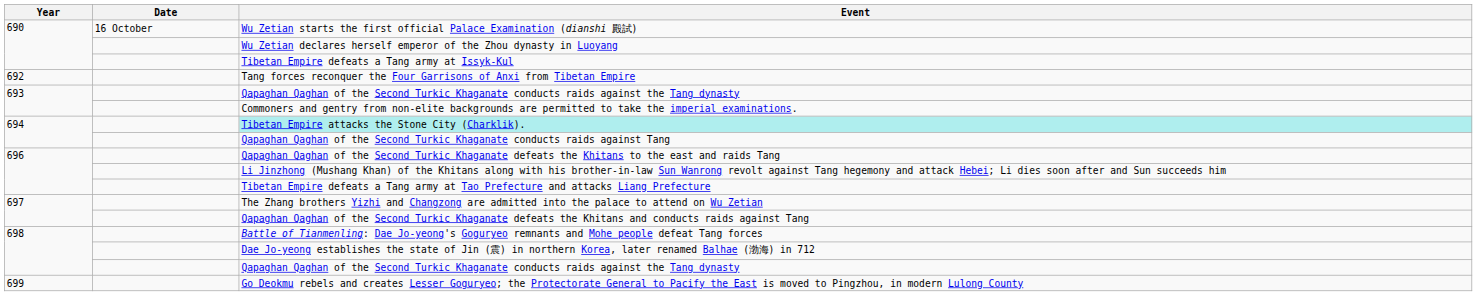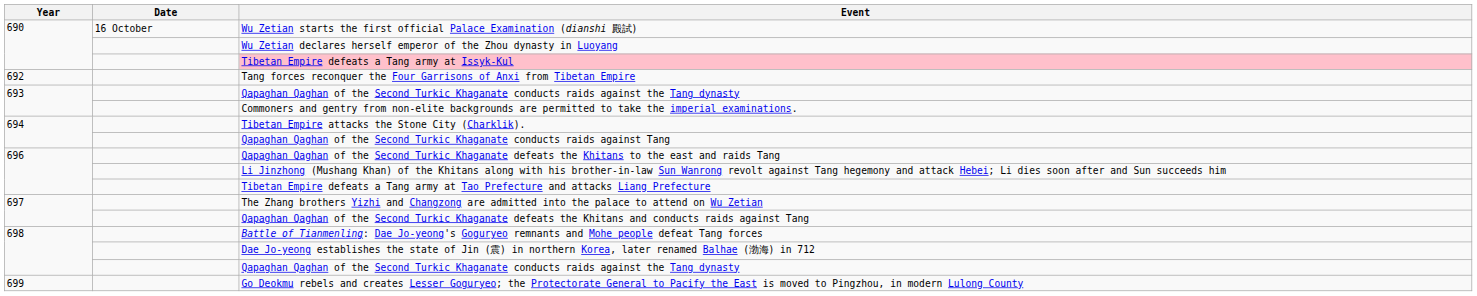(378, 61) no background -> (378, 61) pink background
(383, 124) paleturquoise background -> (383, 124) no background
